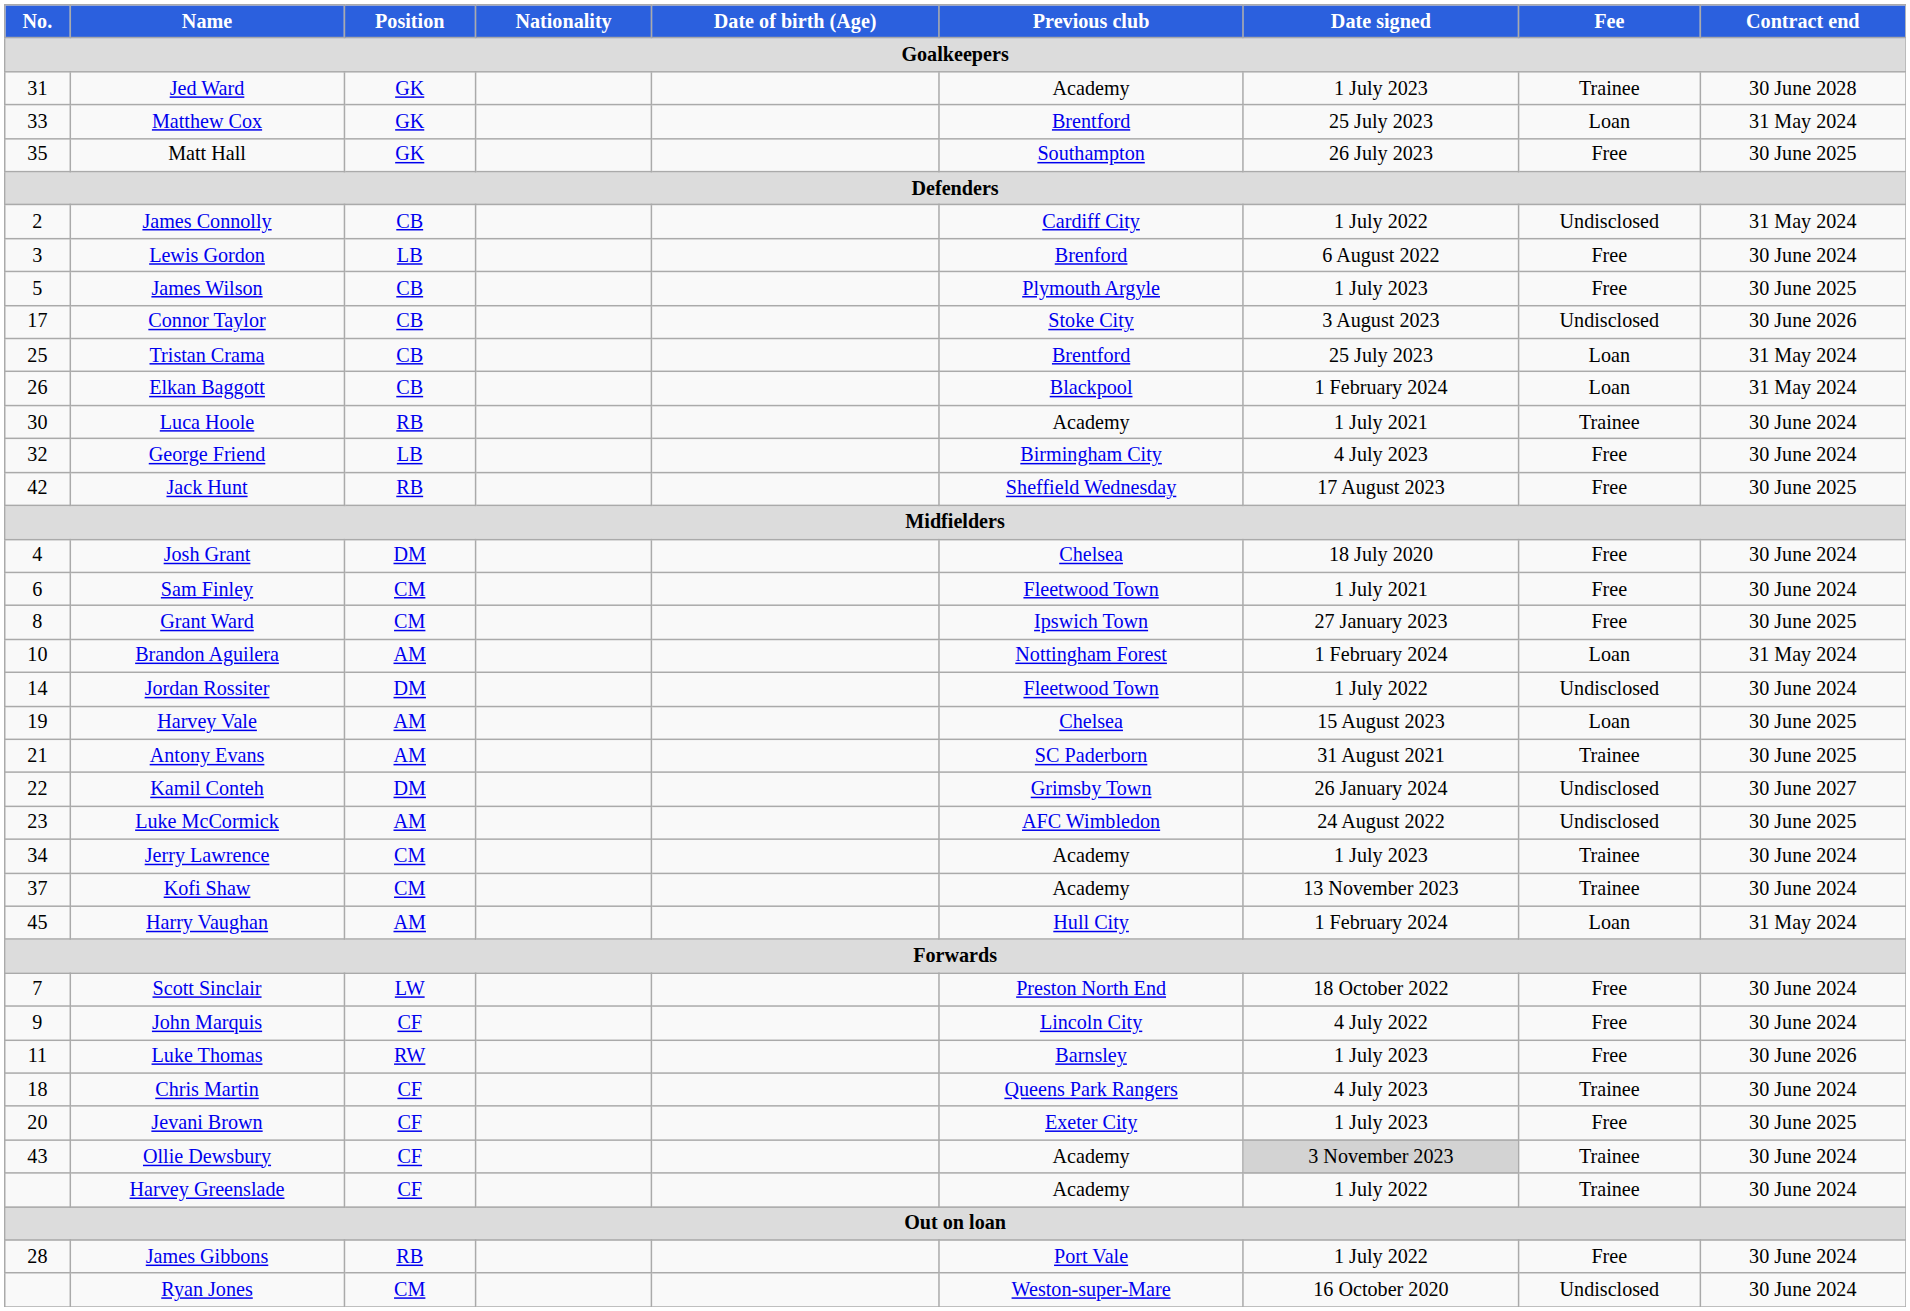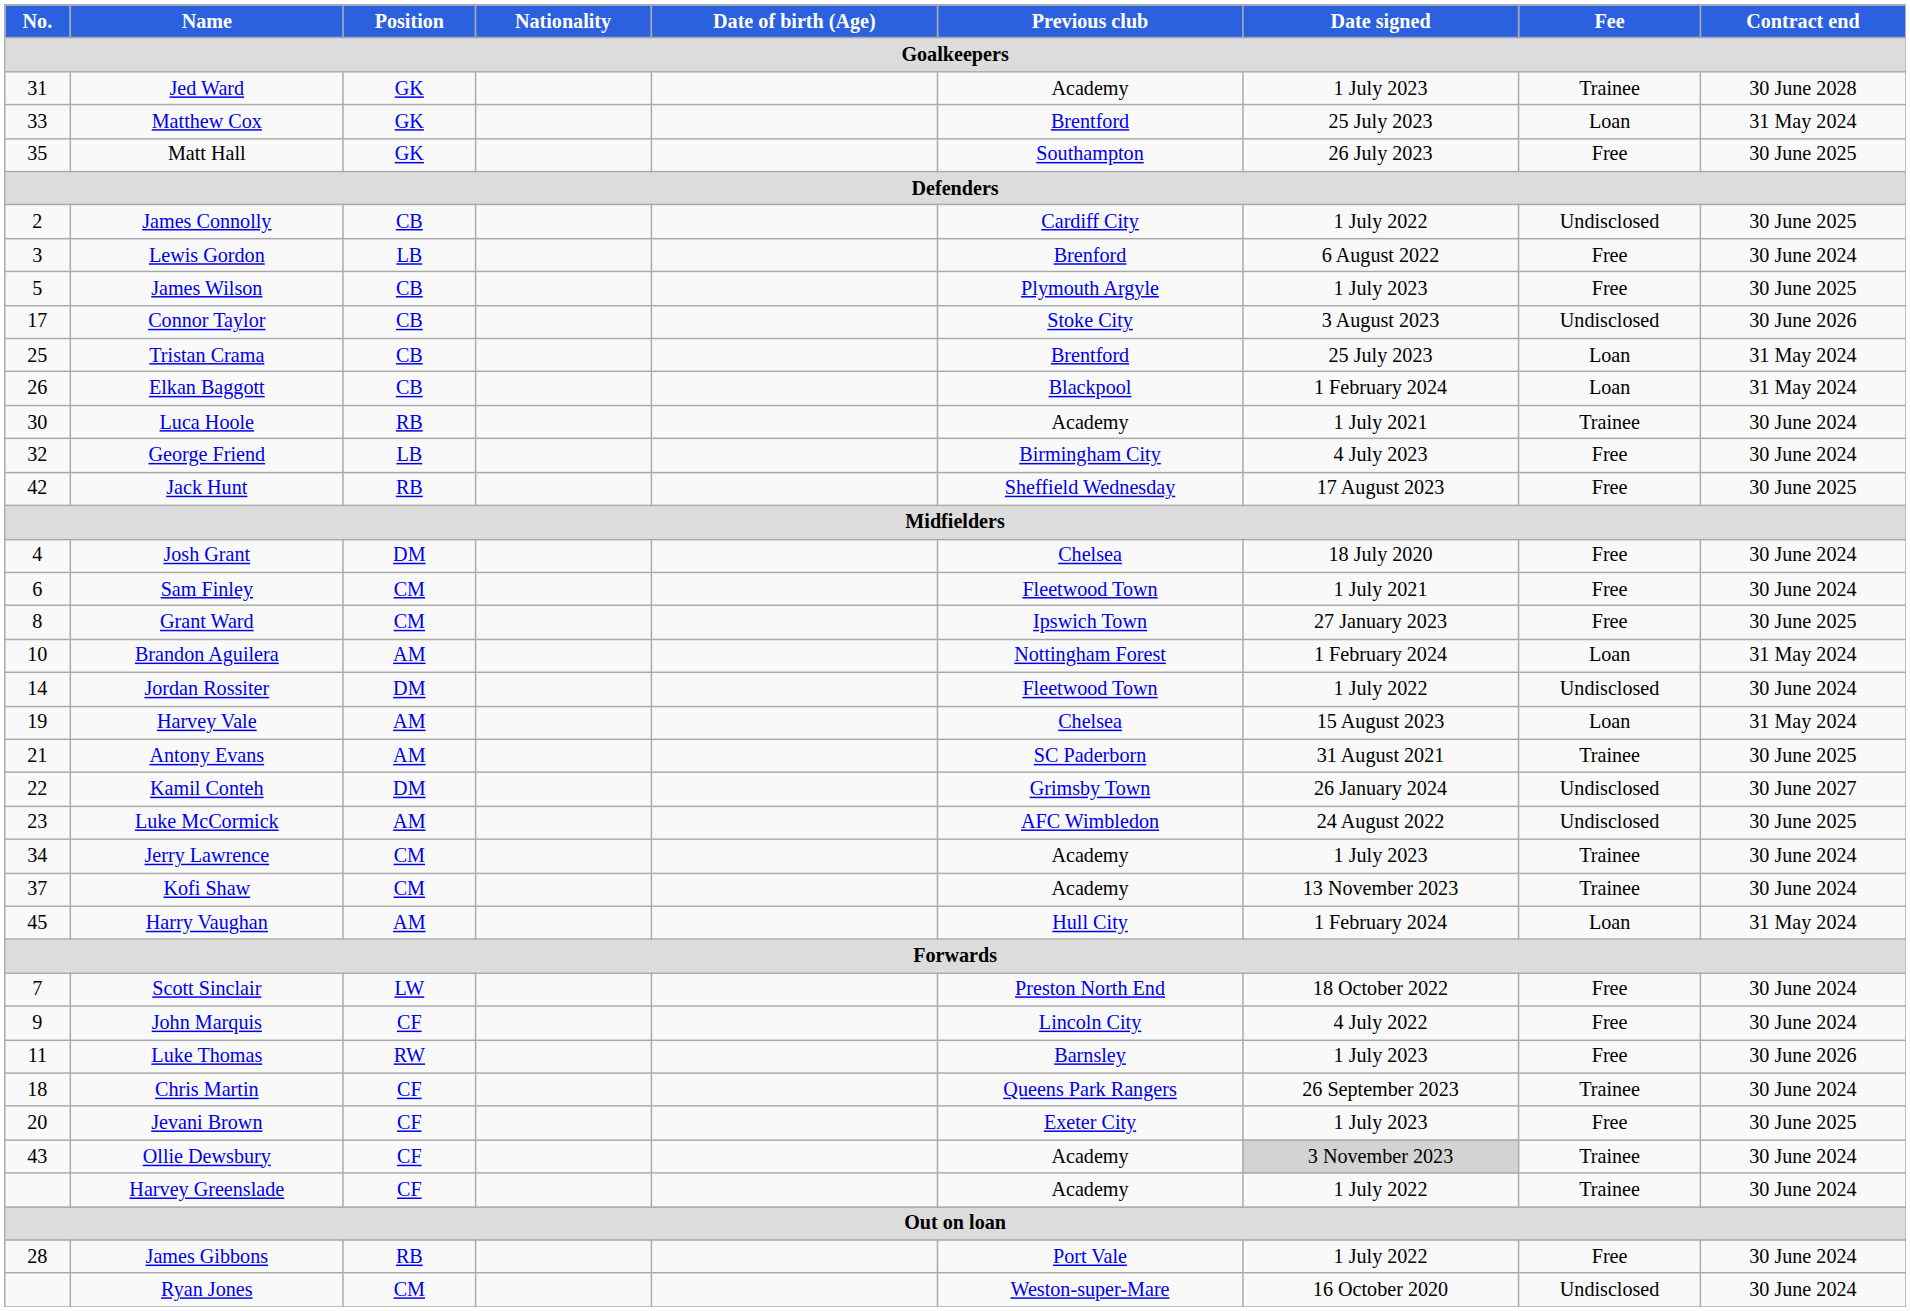(1803, 221) 31 May 2024 -> (1803, 221) 30 June 2025
(1803, 721) 30 June 2025 -> (1803, 721) 31 May 2024
(1381, 1089) 4 July 2023 -> (1381, 1089) 26 September 2023
